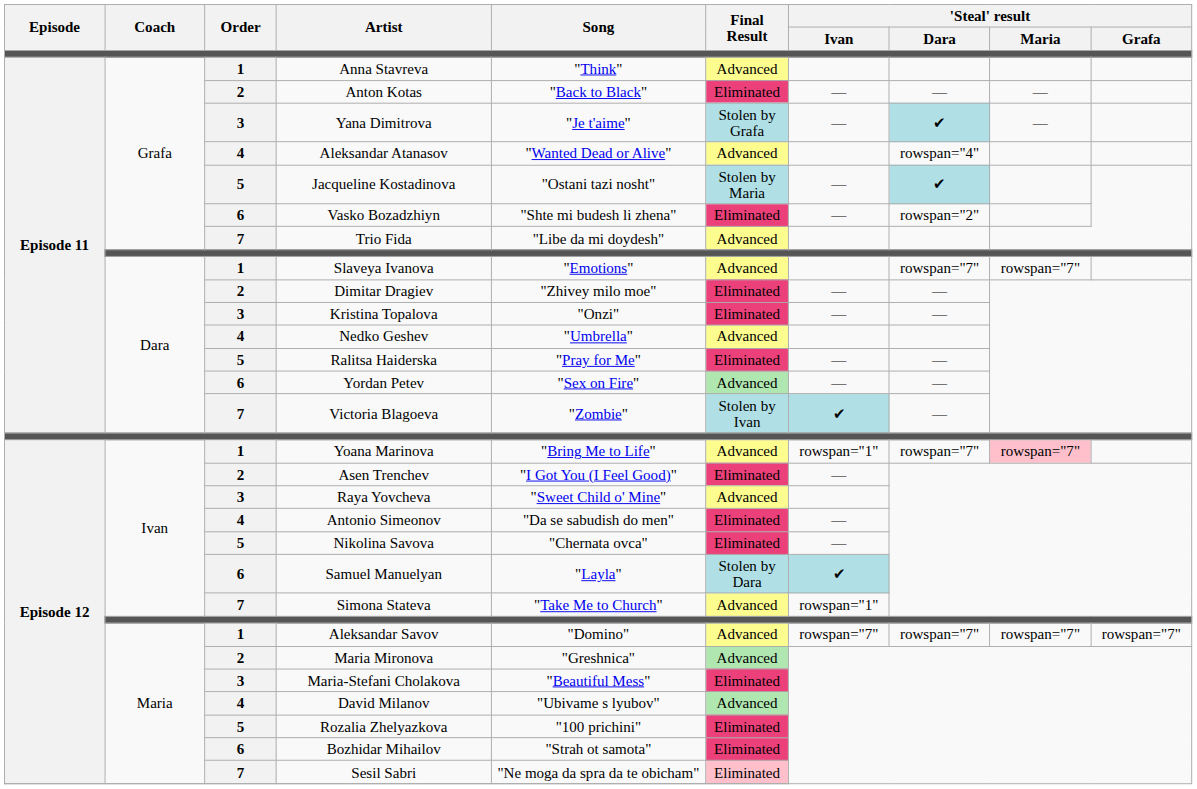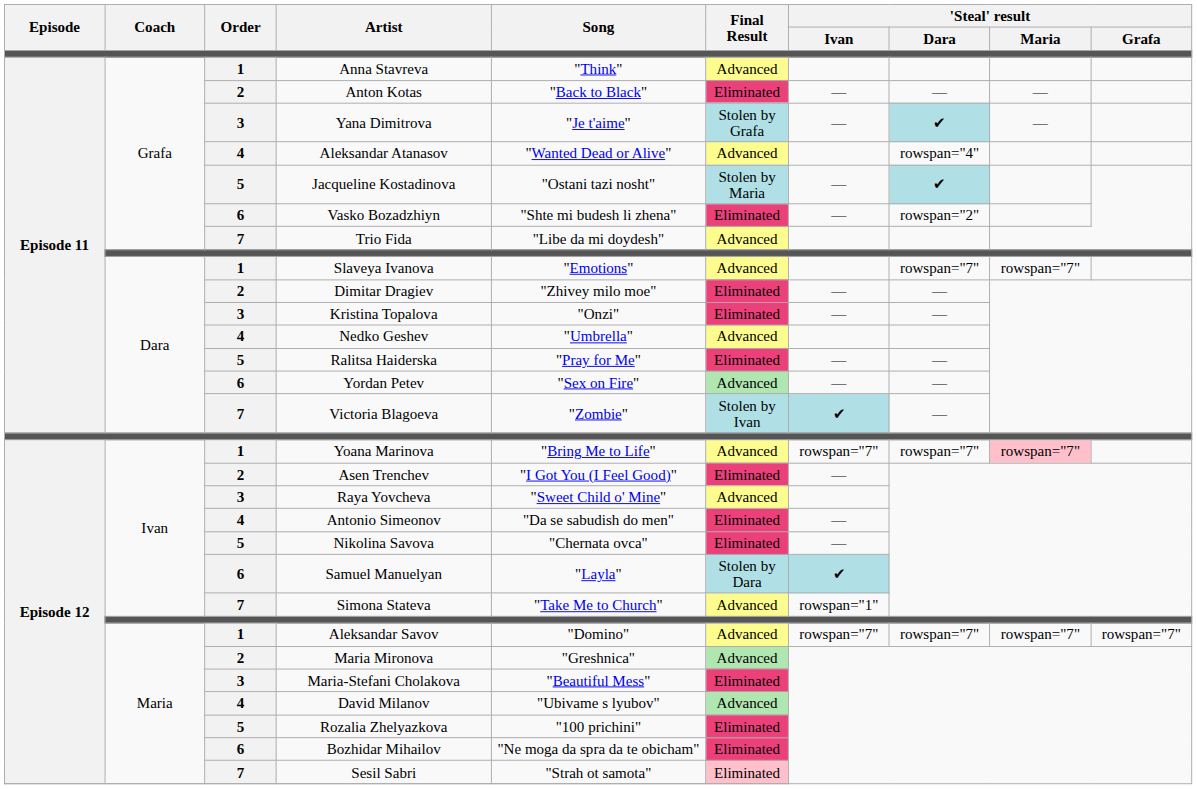(839, 451) rowspan="1" -> (839, 451) rowspan="7"
(598, 749) "Strah ot samota" -> (598, 749) "Ne moga da spra da te obicham"
(598, 772) "Ne moga da spra da te obicham" -> (598, 772) "Strah ot samota"
